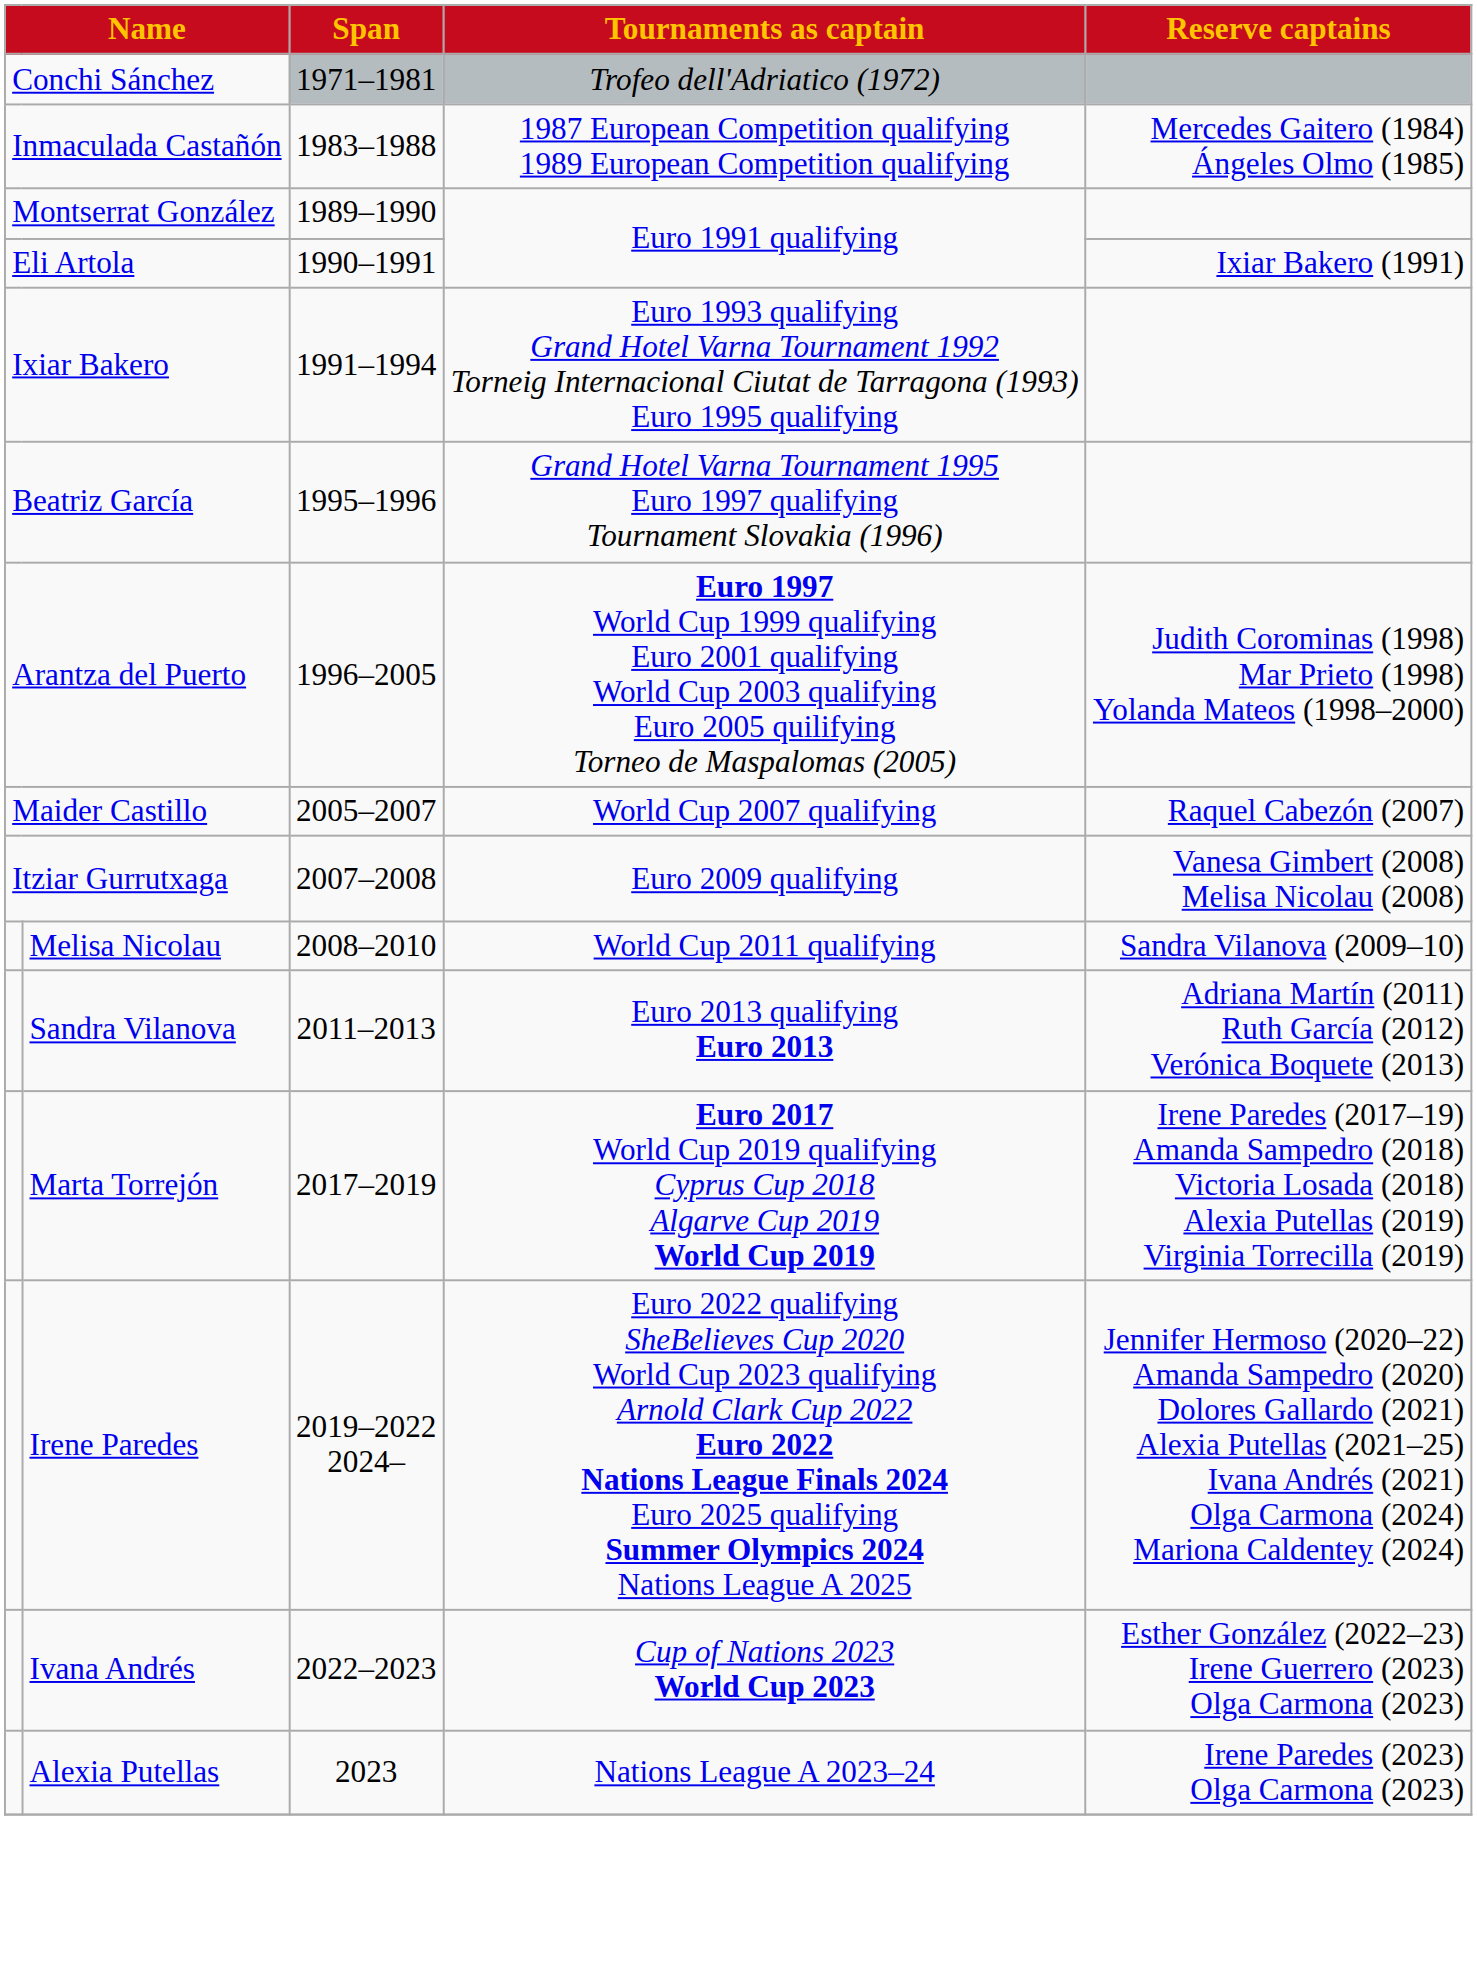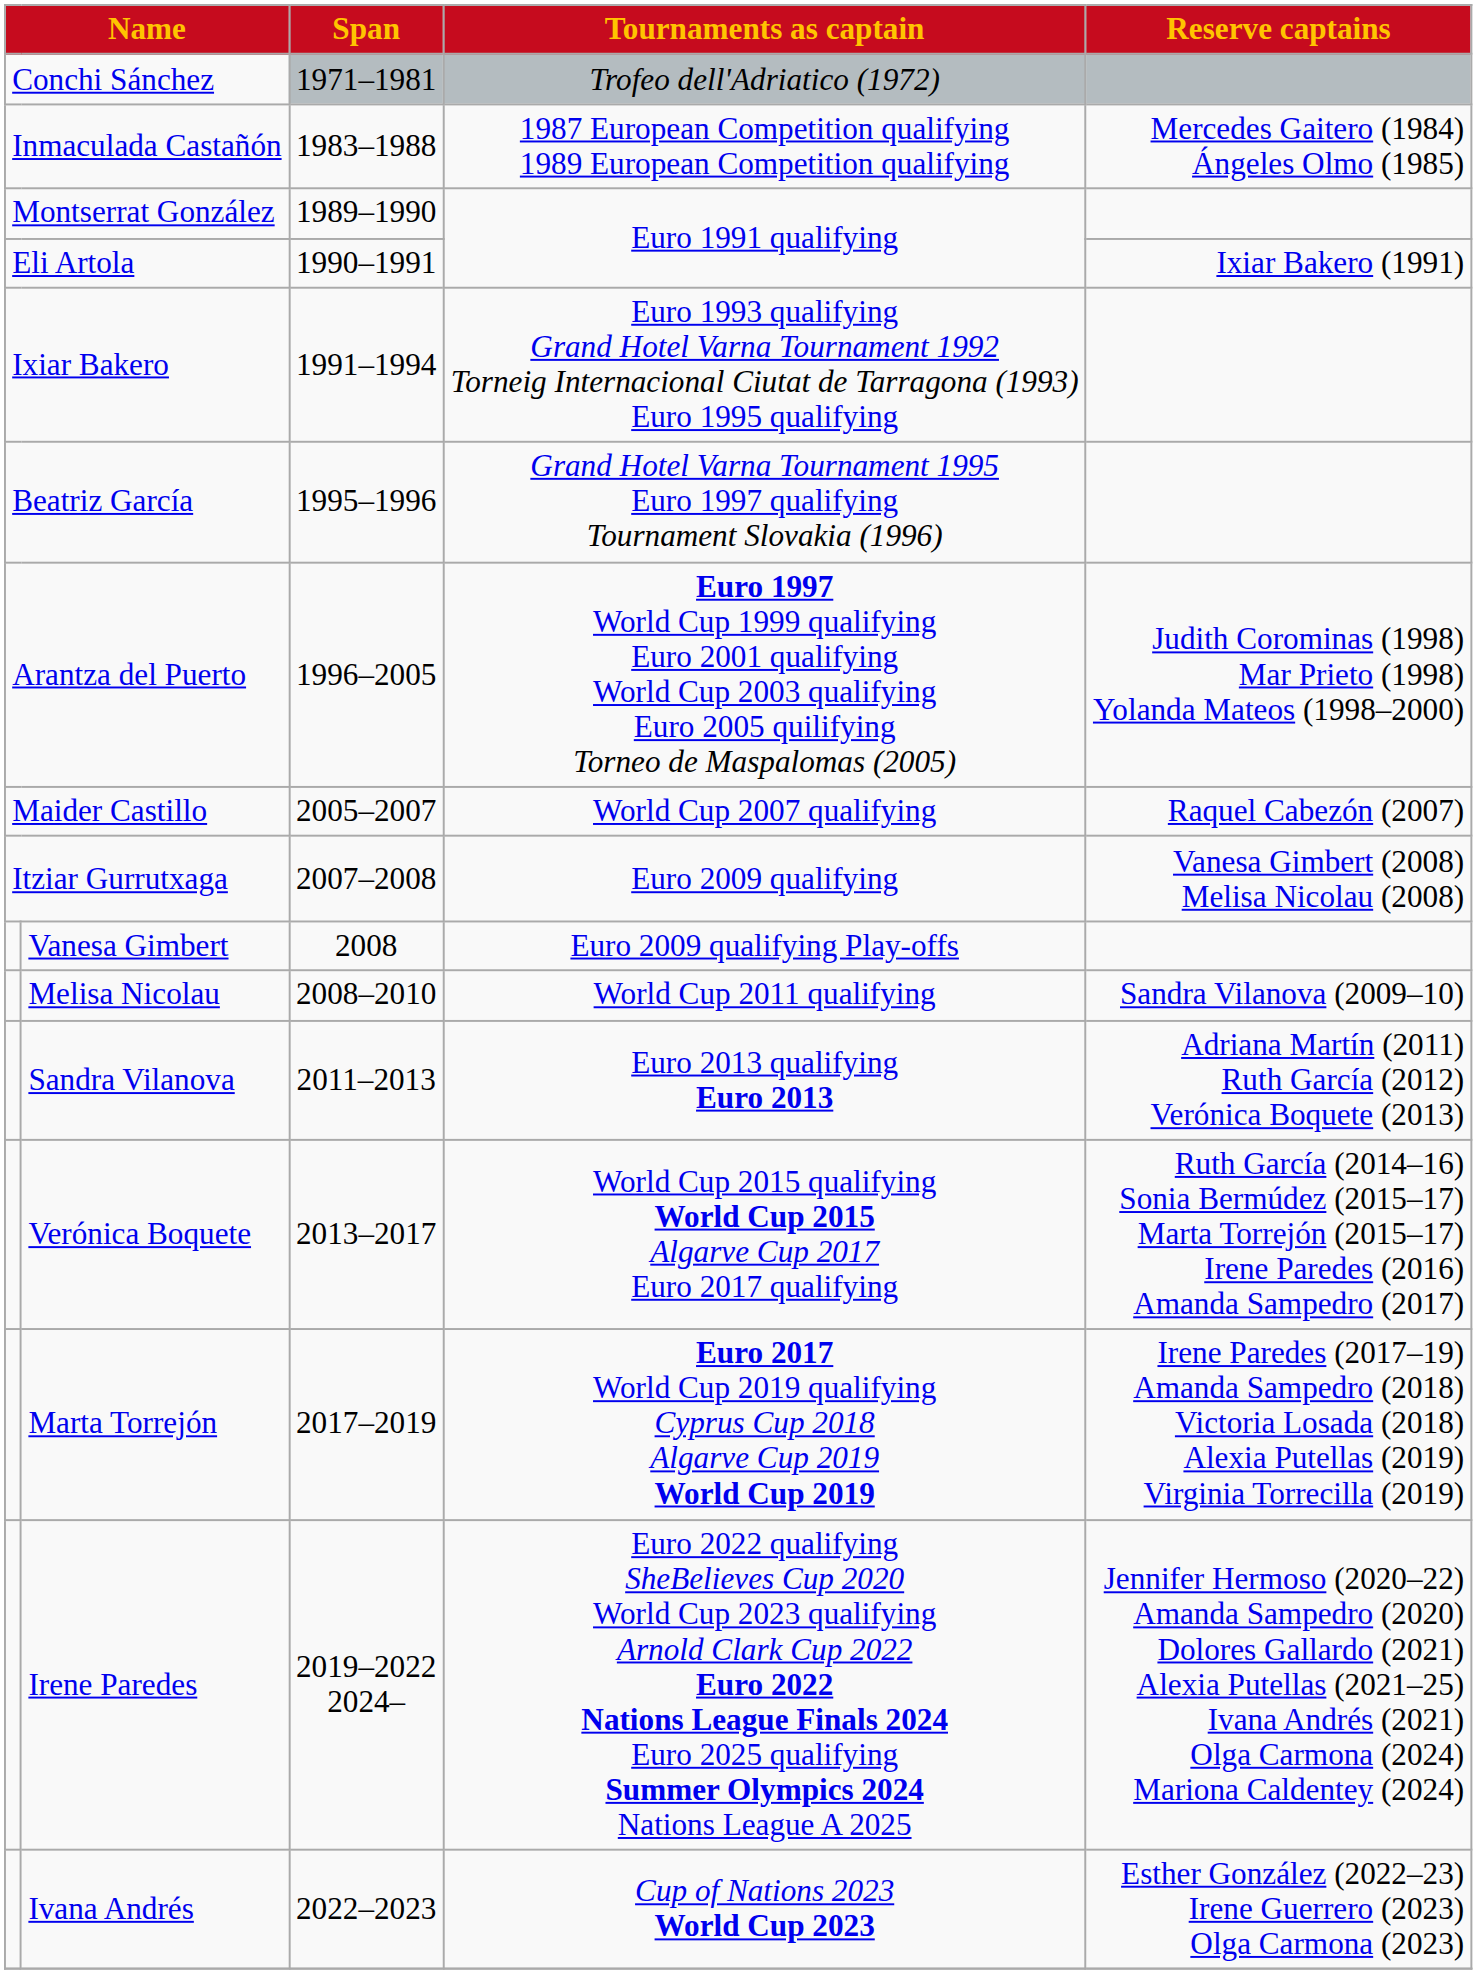+ row: (128, 945)
+ row: (140, 1234)
- row: (124, 1771)
